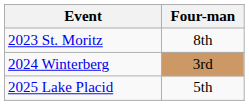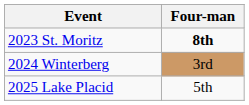(203, 40) normal -> (203, 40) bold
